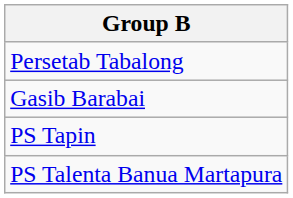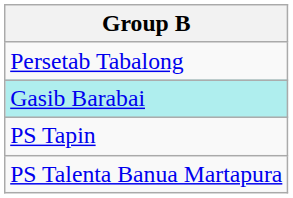(78, 98) no background -> (78, 98) paleturquoise background
